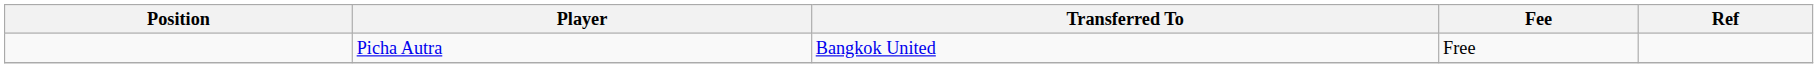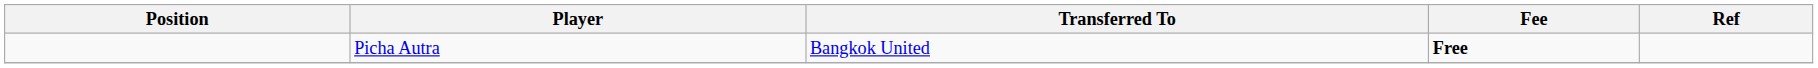(1459, 47) normal -> (1450, 47) bold
